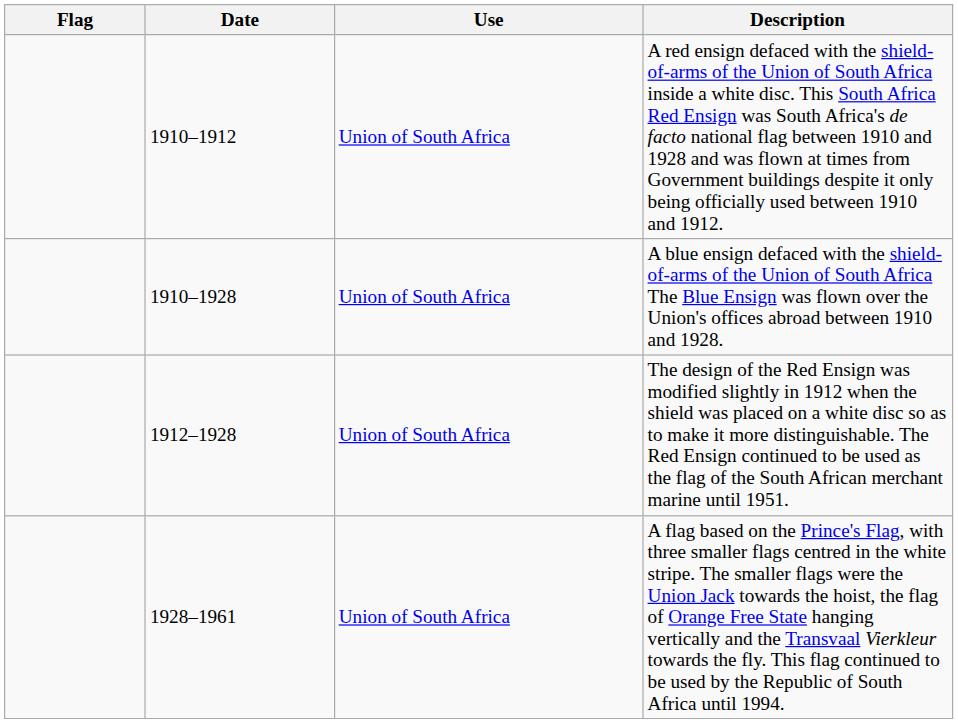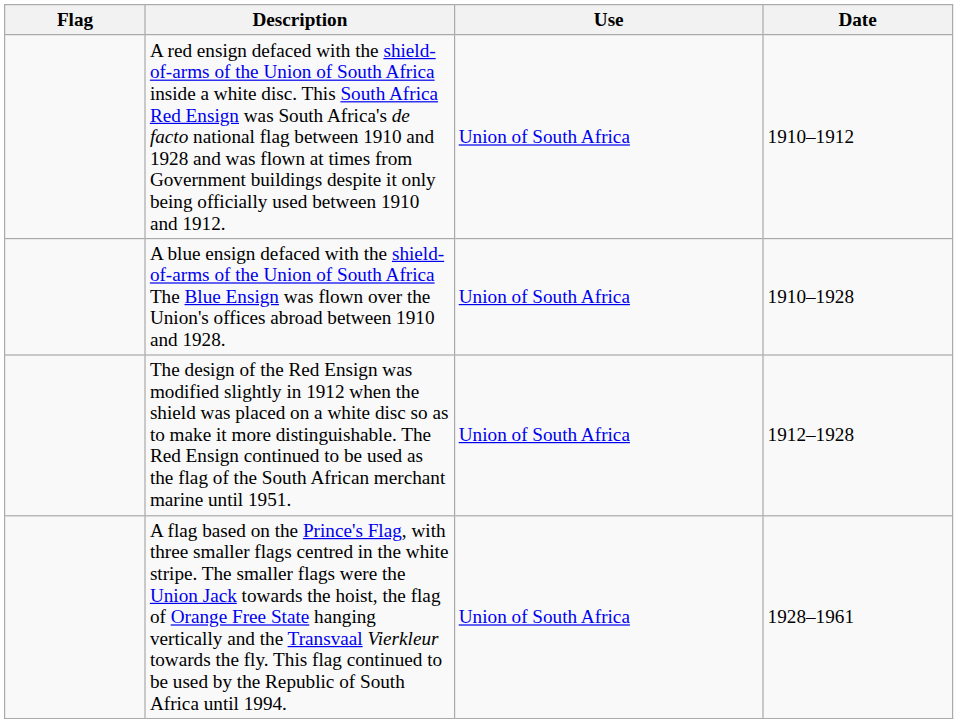columns swapped: (240, 19) <-> (798, 19)
